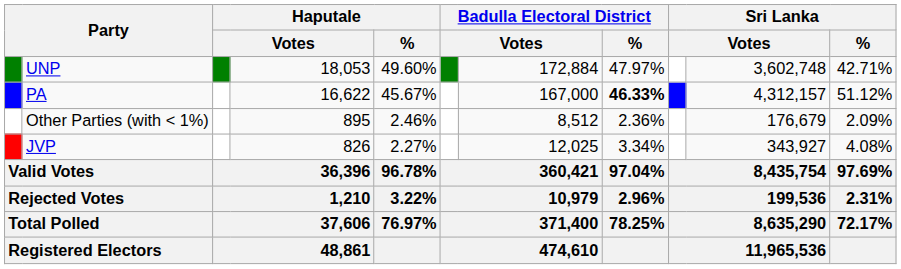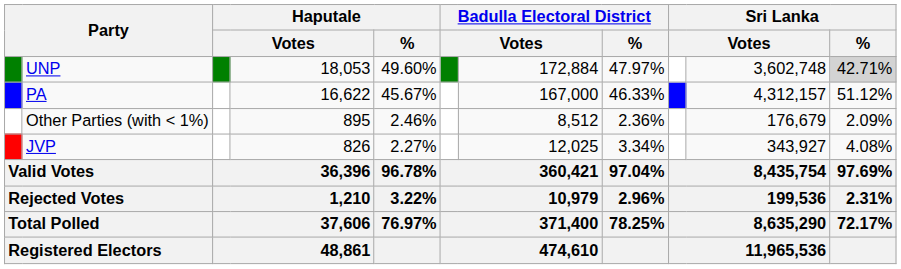(865, 69) no background -> (865, 69) lightgrey background
(637, 95) bold -> (637, 95) normal
